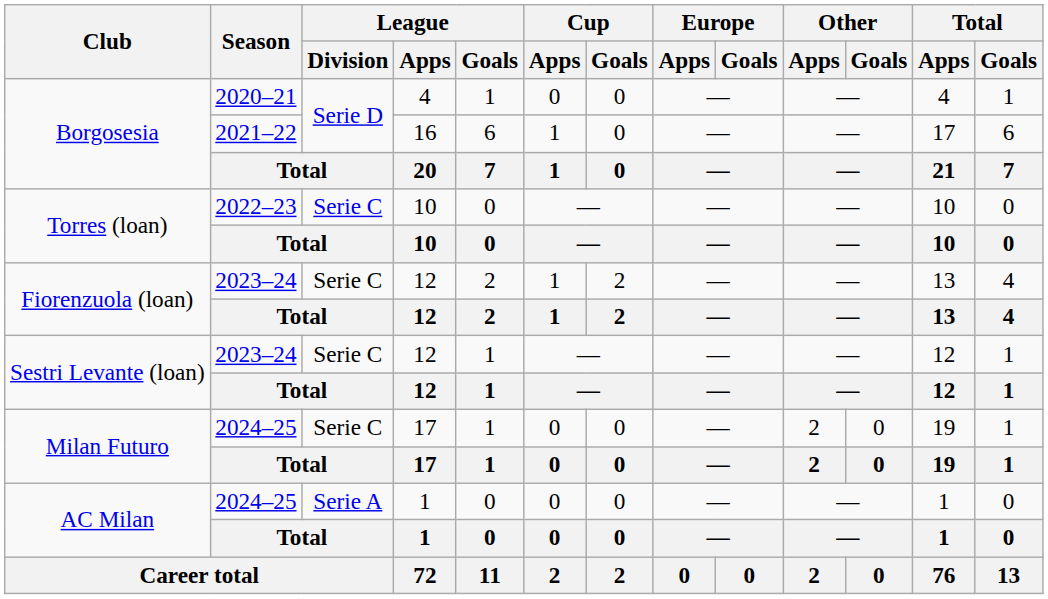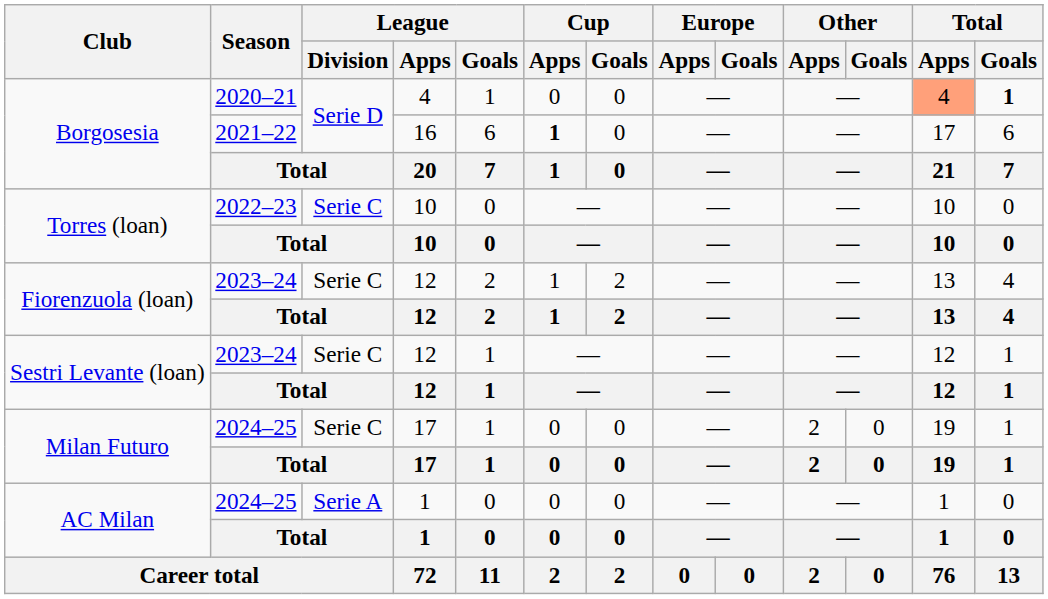(944, 96) no background -> (944, 96) lightsalmon background
(1009, 96) normal -> (1009, 96) bold
(555, 133) normal -> (555, 133) bold
